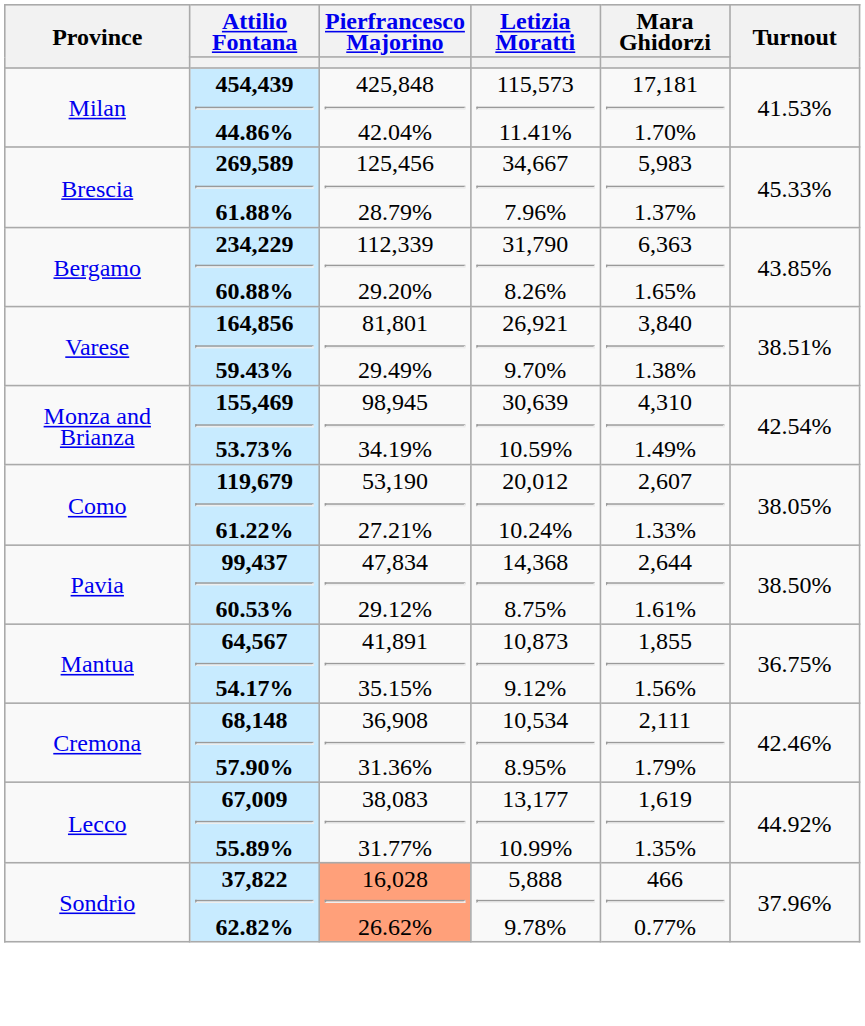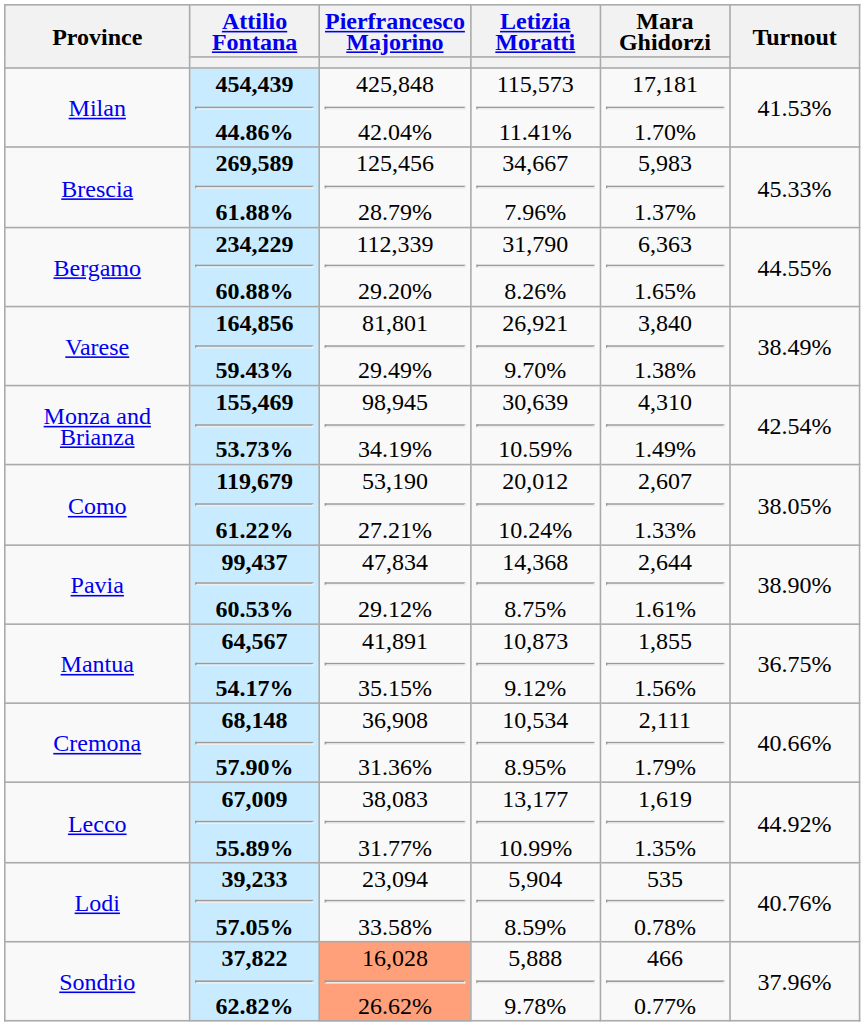(795, 267) 43.85% -> (795, 267) 44.55%
(795, 346) 38.51% -> (795, 346) 38.49%
(795, 584) 38.50% -> (795, 584) 38.90%
(795, 743) 42.46% -> (795, 743) 40.66%
+ row: (97, 902)
